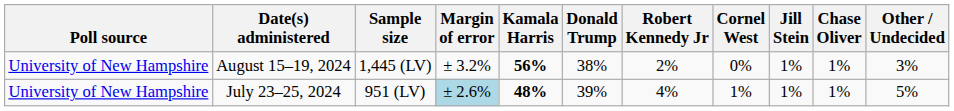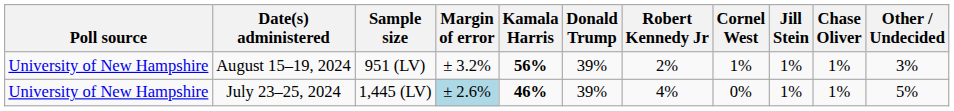(395, 65) 1,445 (LV) -> (395, 65) 951 (LV)
(592, 65) 38% -> (592, 65) 39%
(741, 65) 0% -> (741, 65) 1%
(395, 92) 951 (LV) -> (395, 92) 1,445 (LV)
(530, 92) 48% -> (530, 92) 46%
(741, 92) 1% -> (741, 92) 0%
